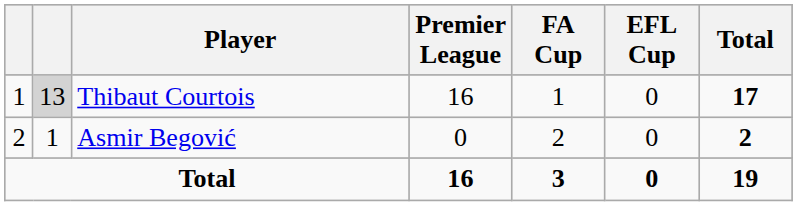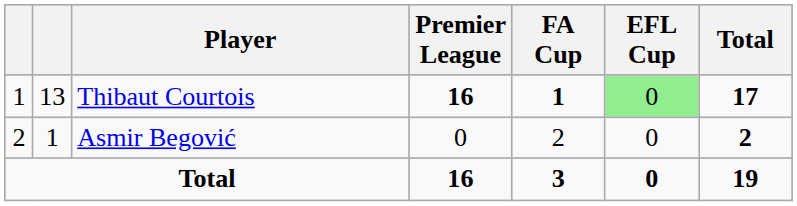(52, 95) lightgrey background -> (52, 95) no background
(460, 95) normal -> (460, 95) bold
(558, 95) normal -> (558, 95) bold
(652, 95) no background -> (652, 95) lightgreen background
